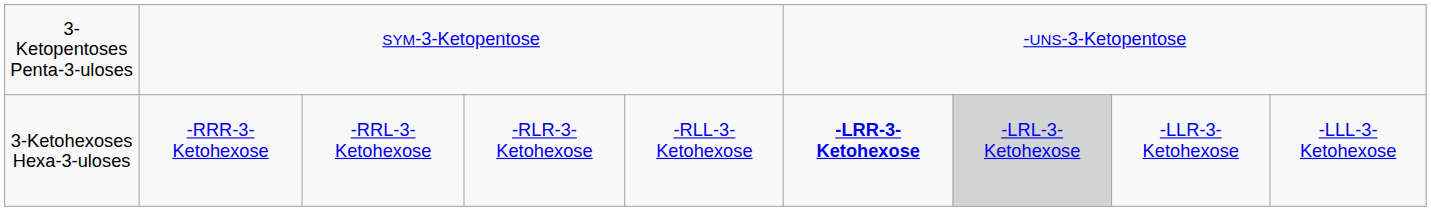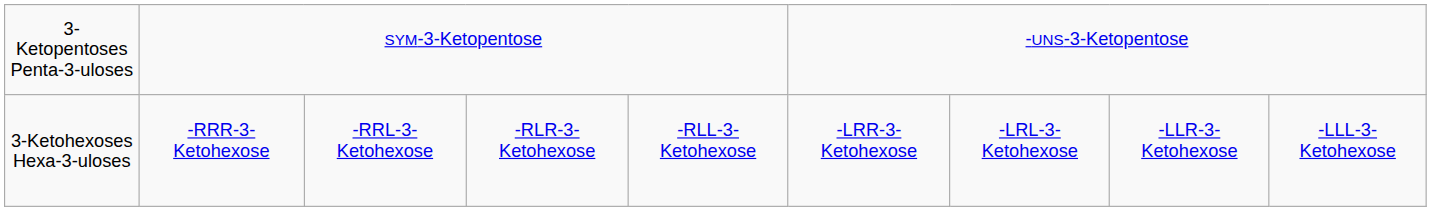(868, 160) bold -> (869, 160) normal
(1032, 160) lightgrey background -> (1030, 160) no background
